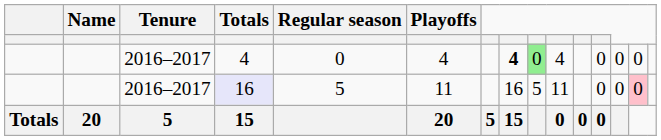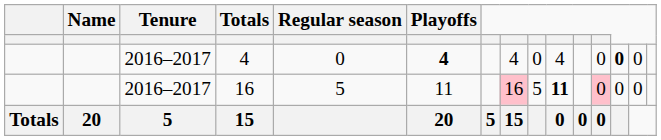(444, 59) normal -> (444, 59) bold
(514, 59) bold -> (514, 59) normal
(537, 59) lightgreen background -> (537, 59) no background
(620, 59) normal -> (619, 59) bold
(244, 89) lavender background -> (244, 89) no background
(514, 89) no background -> (514, 89) pink background
(560, 89) normal -> (560, 89) bold
(601, 89) no background -> (601, 89) pink background
(638, 89) pink background -> (638, 89) no background
